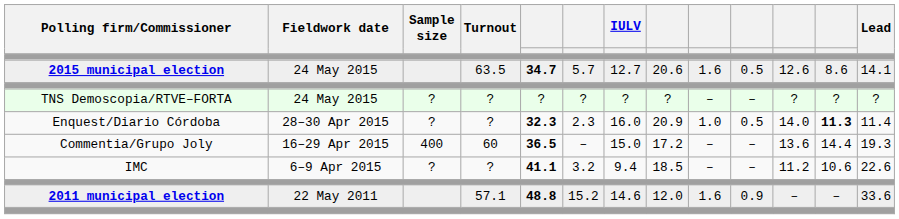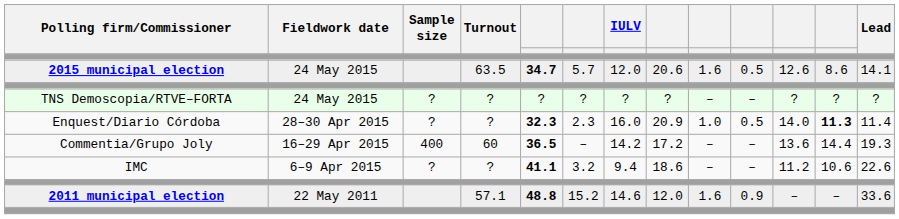(626, 72) 12.7 -> (626, 72) 12.0
(626, 146) 15.0 -> (626, 146) 14.2
(668, 168) 18.5 -> (668, 168) 18.6
